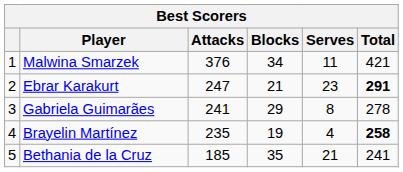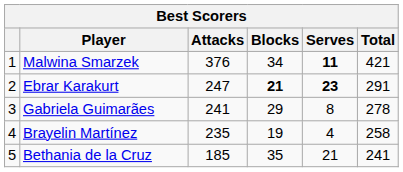(330, 63) normal -> (330, 63) bold
(275, 86) normal -> (275, 86) bold
(330, 86) normal -> (330, 86) bold
(378, 86) bold -> (378, 86) normal
(378, 133) bold -> (378, 133) normal
